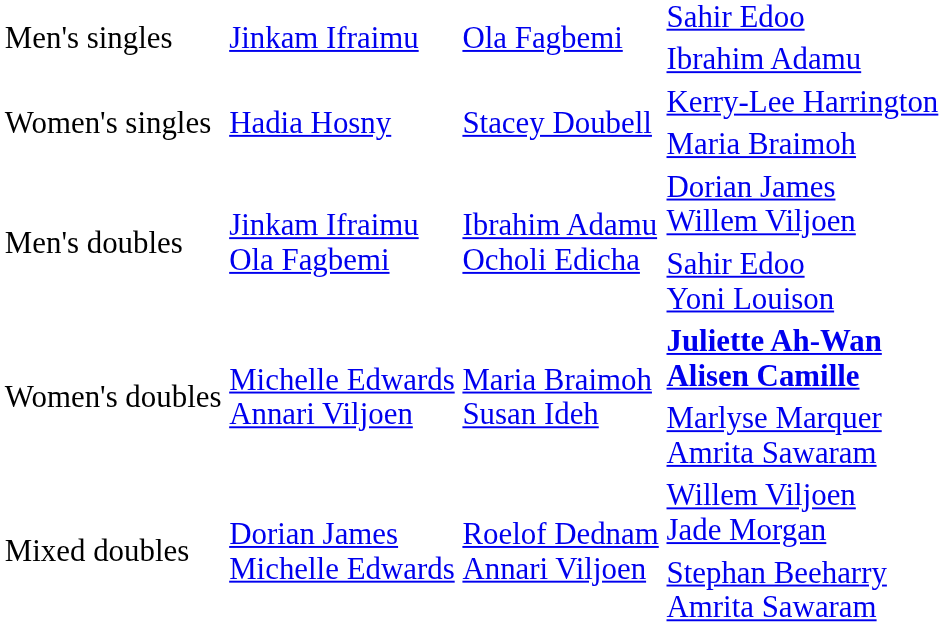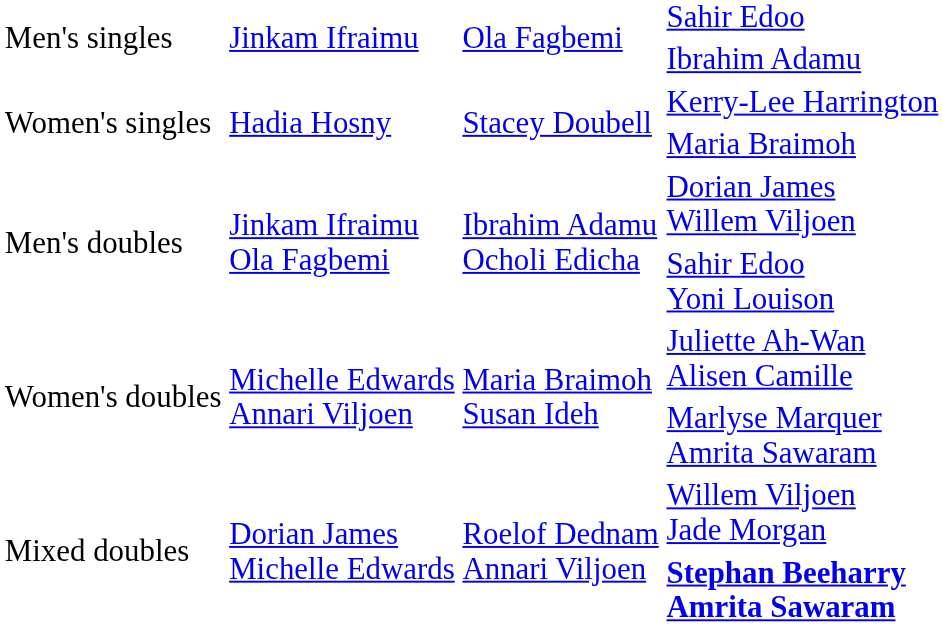(774, 358) bold -> (766, 358) normal
(777, 589) normal -> (786, 589) bold
